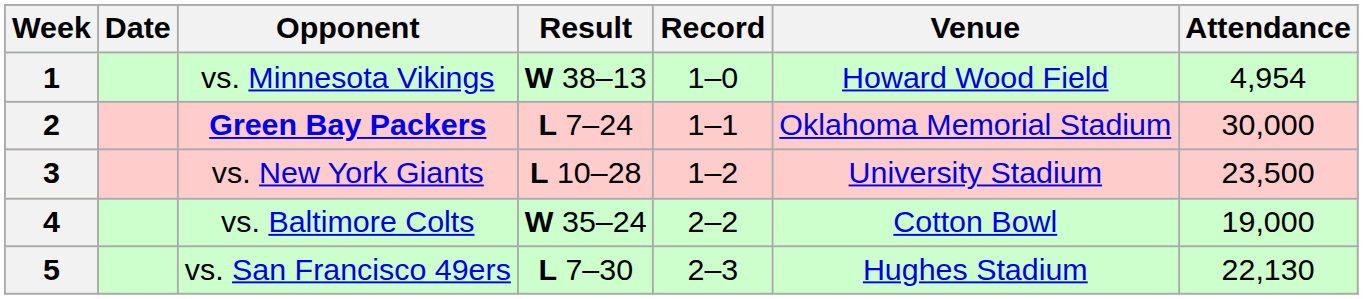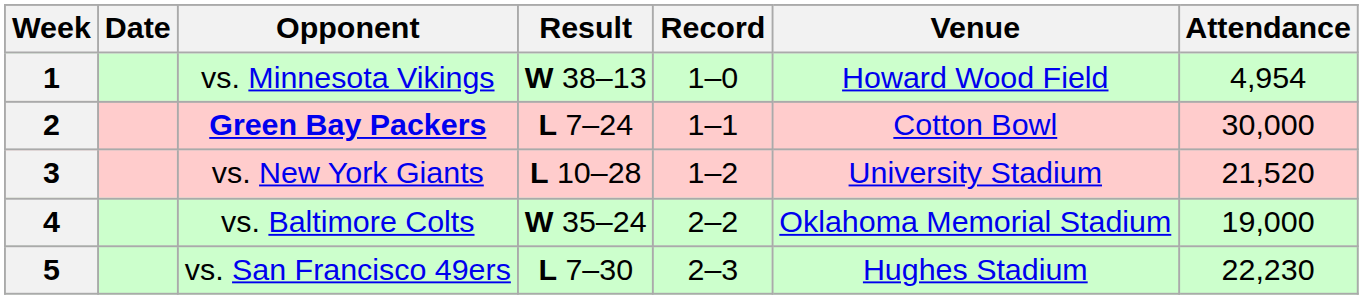(975, 125) Oklahoma Memorial Stadium -> (975, 125) Cotton Bowl
(1268, 173) 23,500 -> (1268, 173) 21,520
(975, 221) Cotton Bowl -> (975, 221) Oklahoma Memorial Stadium
(1268, 269) 22,130 -> (1268, 269) 22,230
